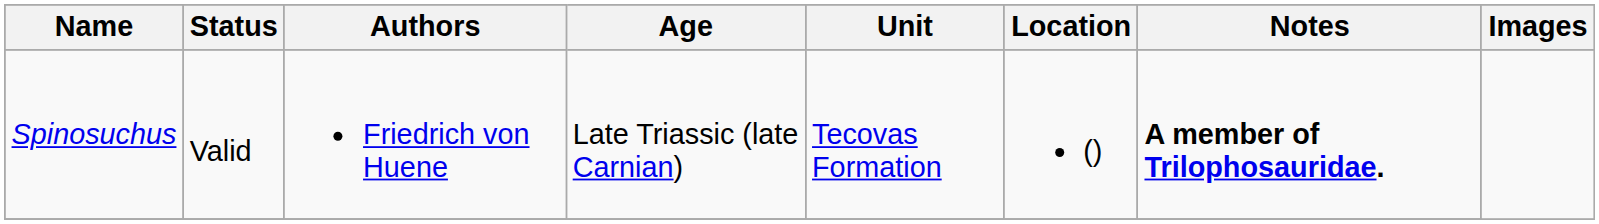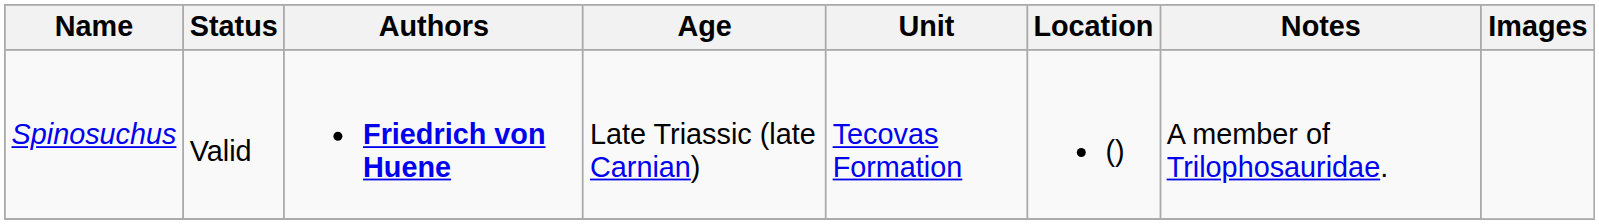(419, 151) normal -> (428, 151) bold
(1265, 150) bold -> (1277, 150) normal
